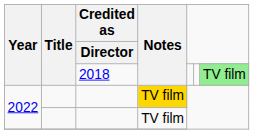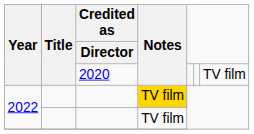(94, 74) 2018 -> (94, 74) 2020
(224, 74) lightgreen background -> (224, 74) no background
